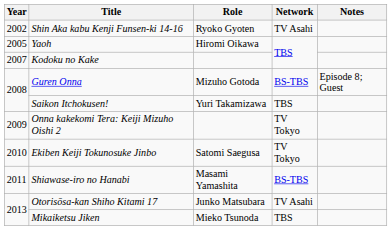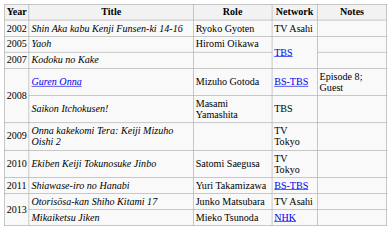(231, 103) Yuri Takamizawa -> (217, 109) Masami Yamashita
(217, 180) Masami Yamashita -> (231, 185) Yuri Takamizawa
(283, 217) TBS -> (285, 217) NHK
